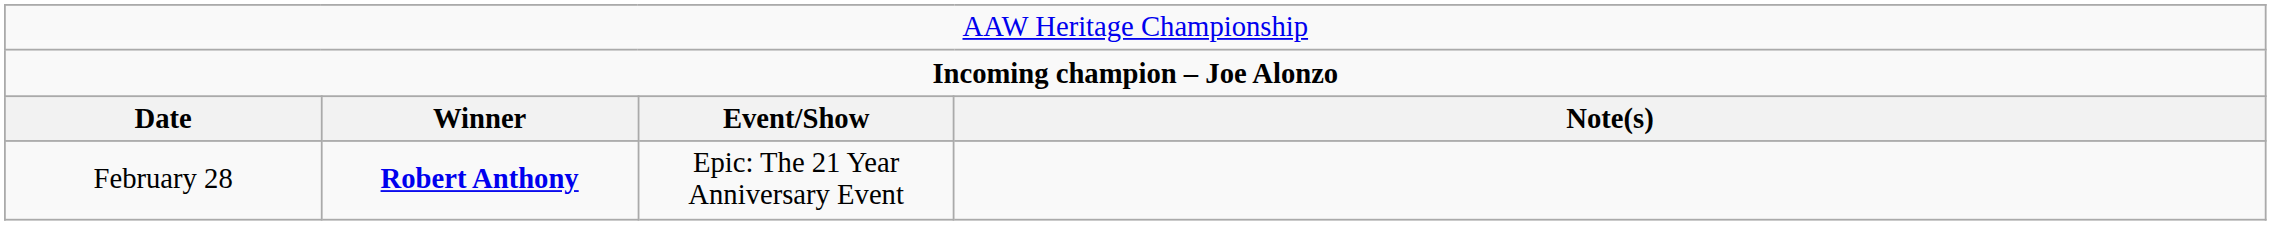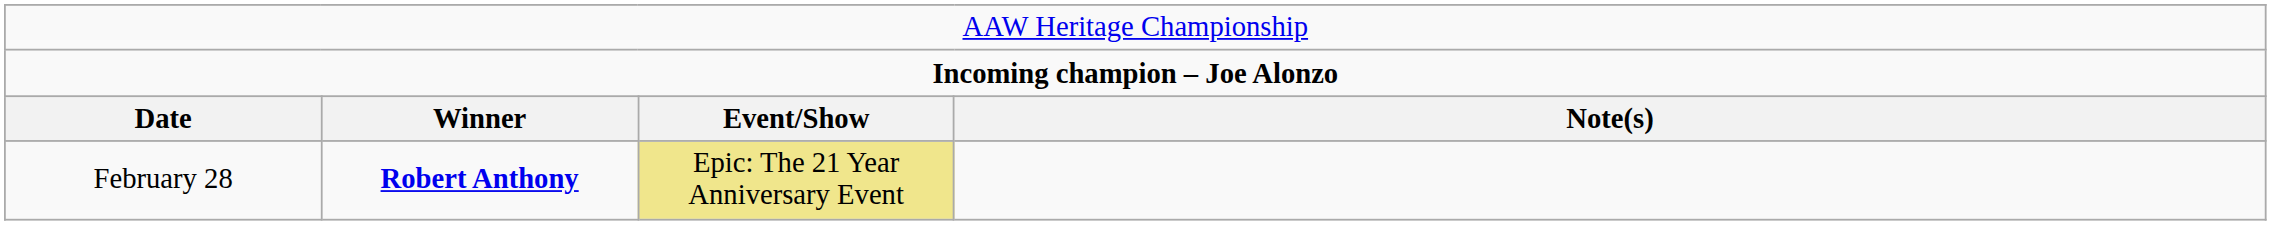(796, 179) no background -> (796, 179) khaki background
